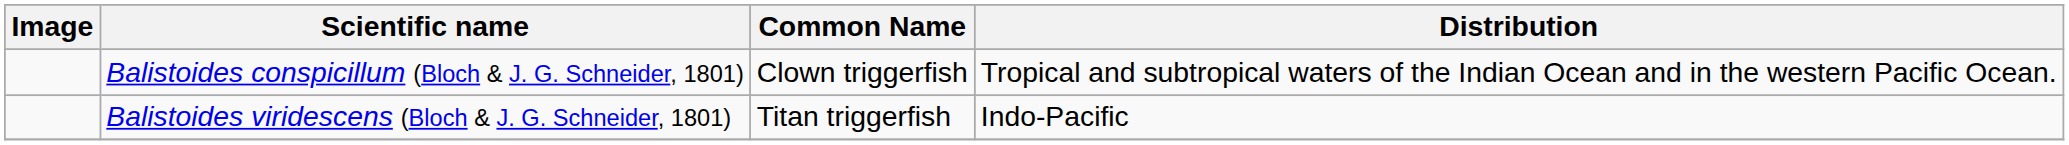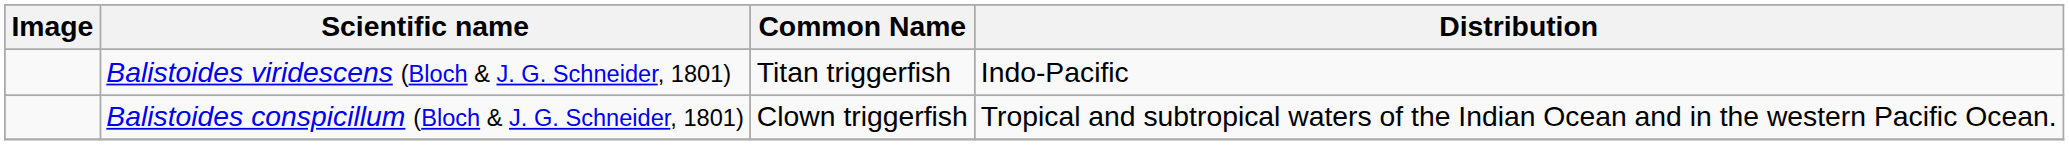rows swapped: (425, 71) <-> (419, 116)
